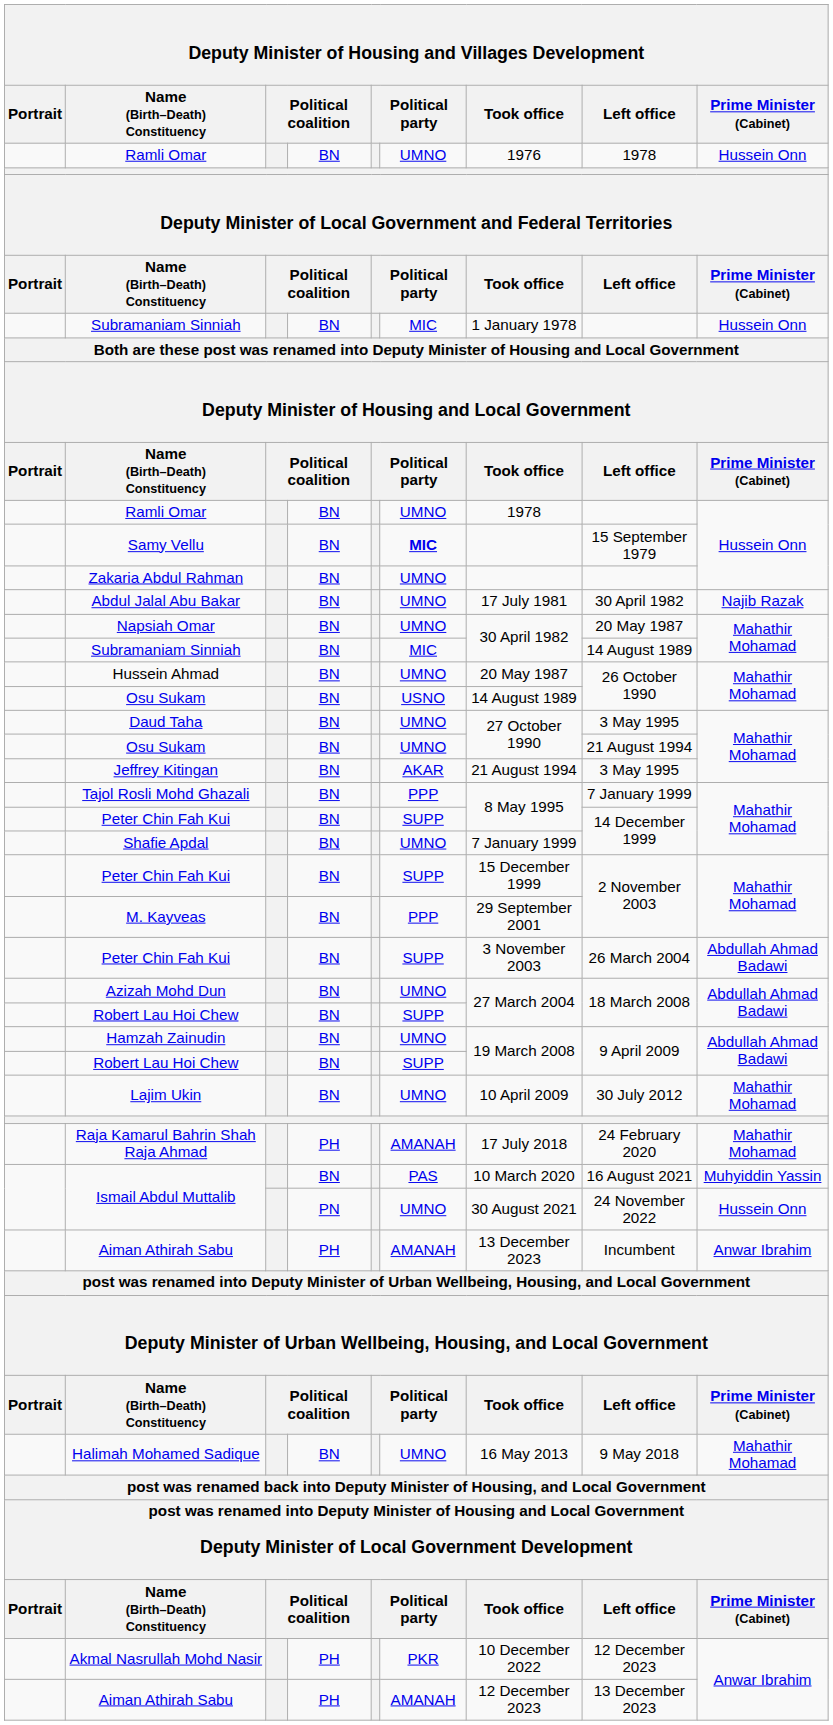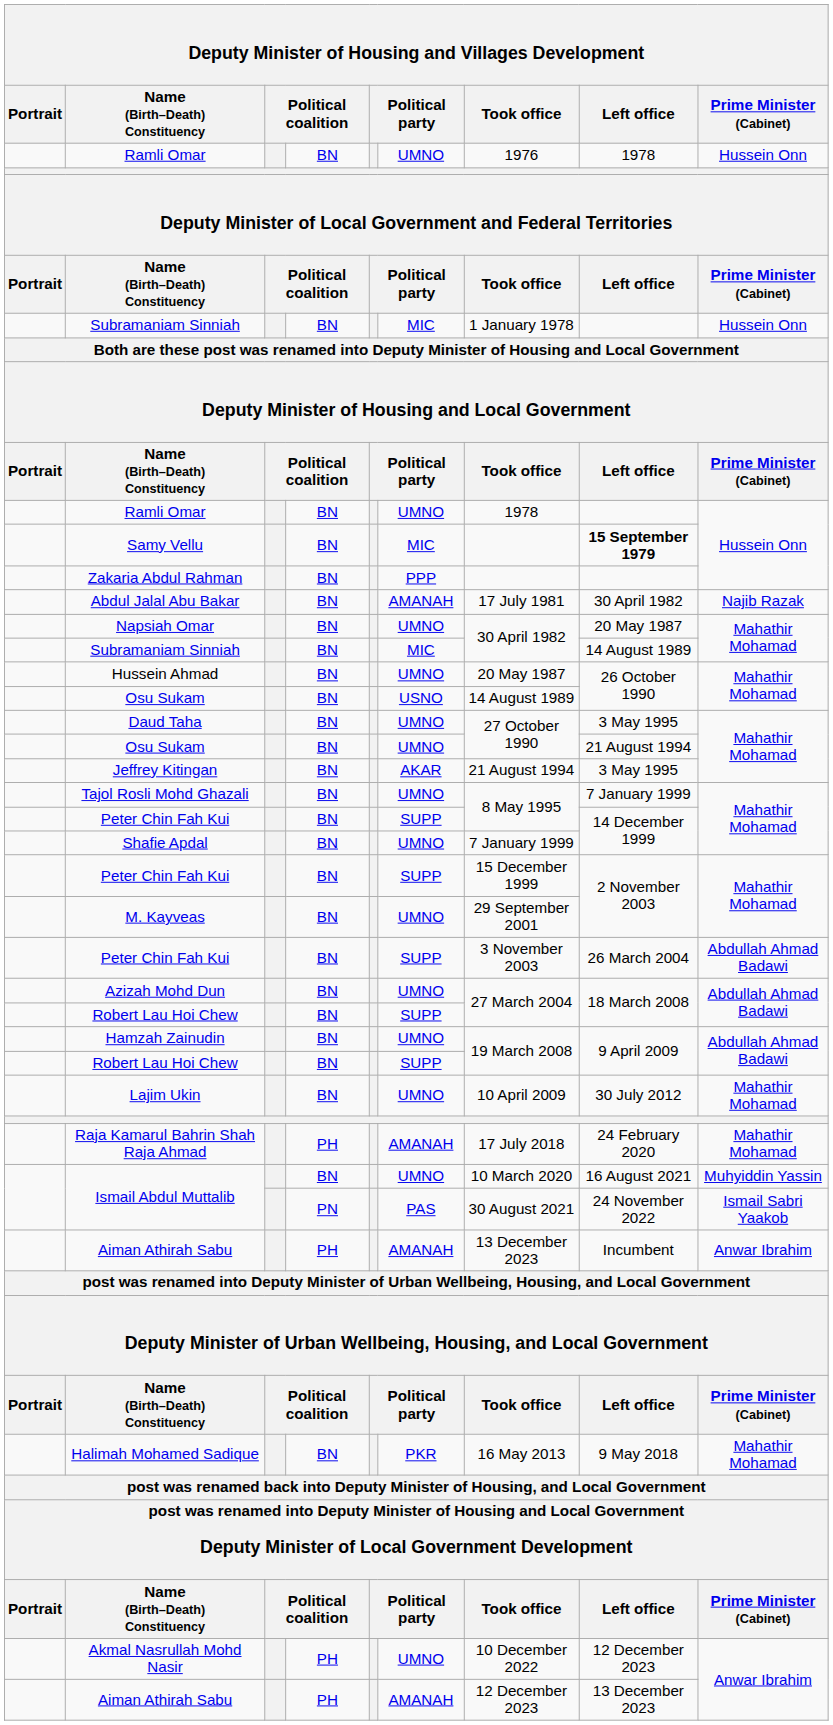(423, 545) bold -> (421, 545) normal
(639, 545) normal -> (638, 545) bold
(423, 577) UMNO -> (421, 577) PPP
(423, 601) UMNO -> (421, 601) AMANAH
(423, 794) PPP -> (421, 794) UMNO
(423, 916) PPP -> (421, 916) UMNO
(423, 1176) PAS -> (421, 1176) UMNO
(423, 1209) UMNO -> (421, 1209) PAS
(763, 1209) Hussein Onn -> (763, 1209) Ismail Sabri Yaakob
(423, 1454) UMNO -> (421, 1454) PKR
(423, 1658) PKR -> (421, 1658) UMNO
